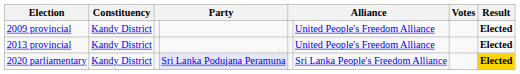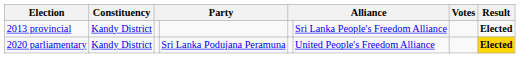- row: (39, 28)
(365, 45) United People's Freedom Alliance -> (371, 28) Sri Lanka People's Freedom Alliance
(223, 61) lavender background -> (223, 45) no background
(371, 61) Sri Lanka People's Freedom Alliance -> (365, 45) United People's Freedom Alliance
